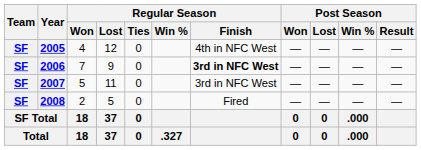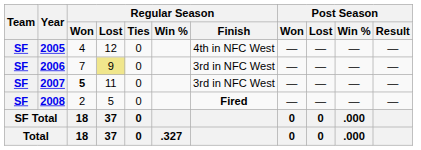(111, 66) no background -> (111, 66) khaki background
(236, 66) bold -> (234, 66) normal
(82, 84) normal -> (82, 84) bold
(236, 101) normal -> (234, 101) bold
